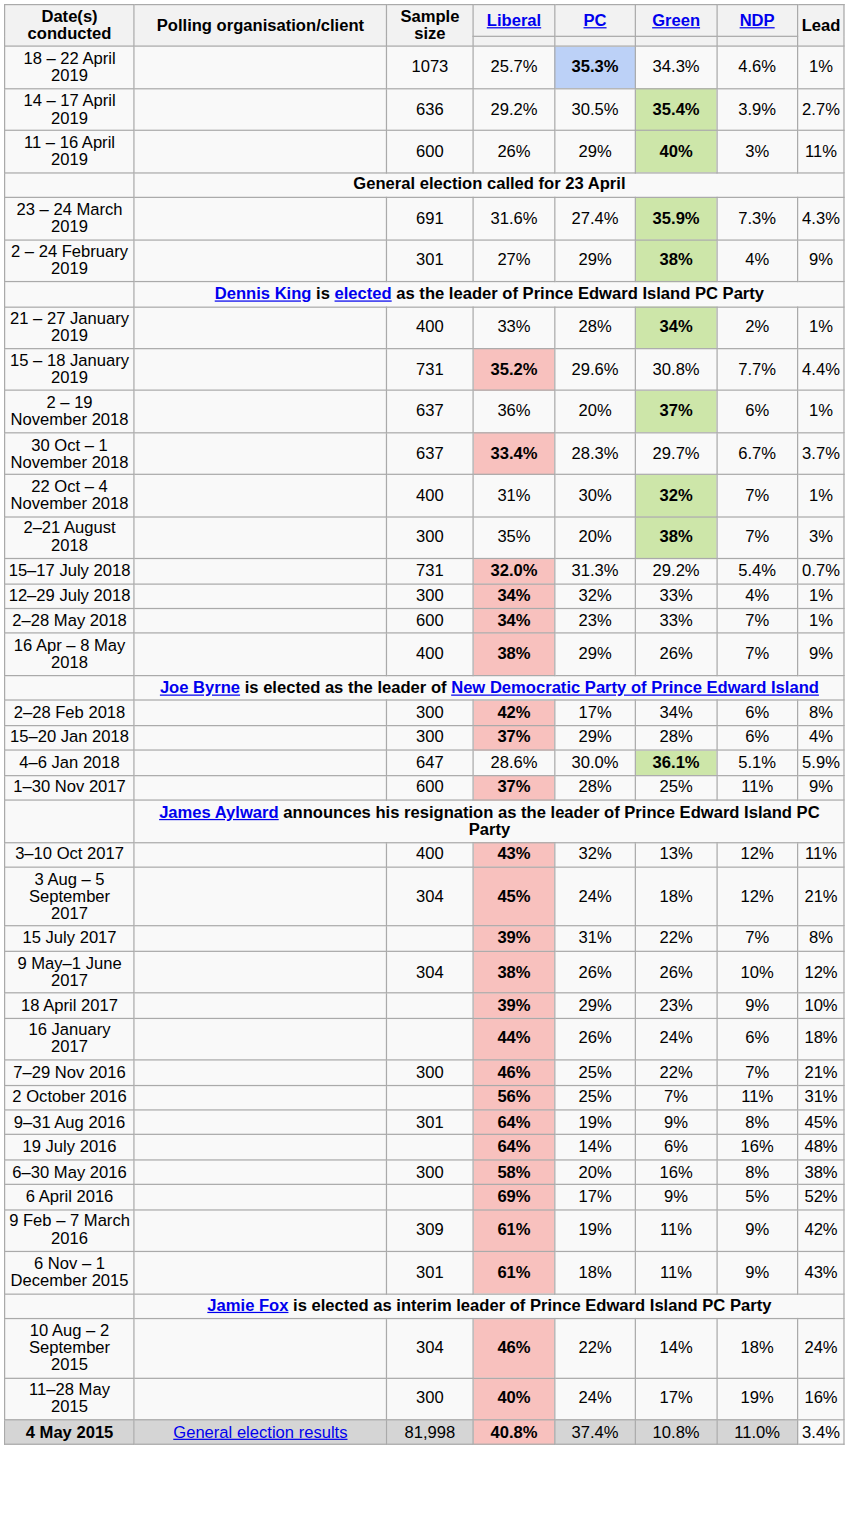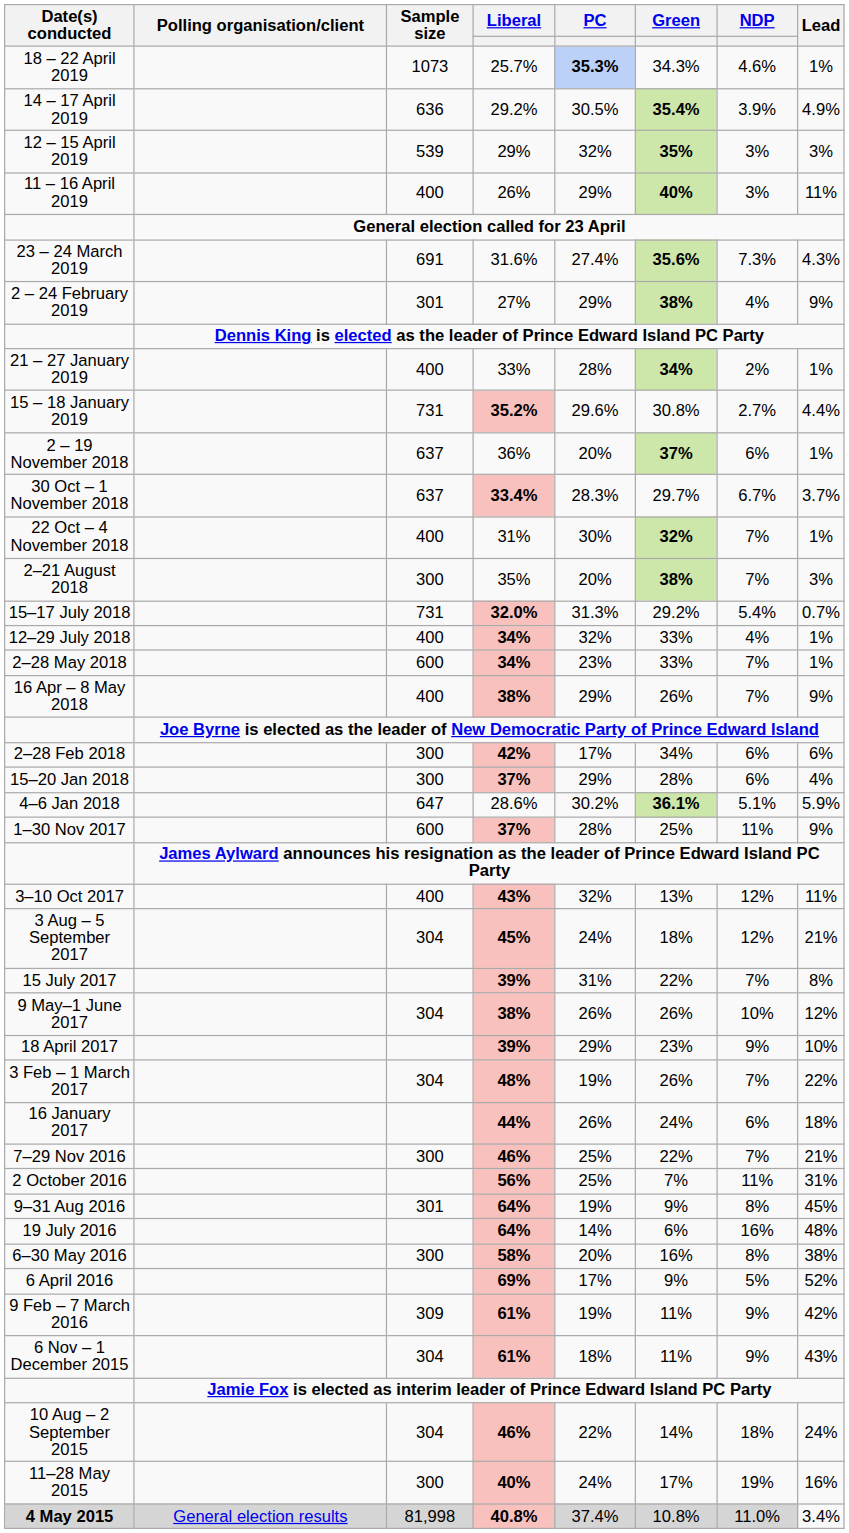(821, 109) 2.7% -> (821, 109) 4.9%
+ row: (70, 151)
(430, 151) 600 -> (430, 193) 400
(676, 218) 35.9% -> (676, 260) 35.6%
(757, 369) 7.7% -> (757, 411) 2.7%
(430, 595) 300 -> (430, 637) 400
(821, 712) 8% -> (821, 754) 6%
(595, 762) 30.0% -> (595, 804) 30.2%
+ row: (70, 1080)
(430, 1272) 301 -> (430, 1356) 304
